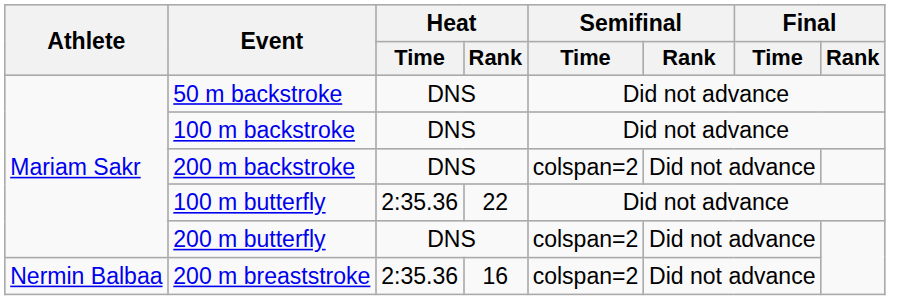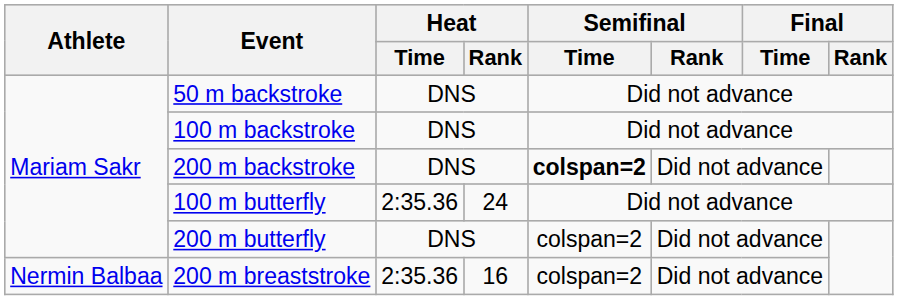(585, 167) normal -> (589, 167) bold
(495, 203) 22 -> (495, 203) 24
